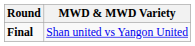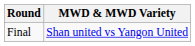(20, 32) bold -> (19, 32) normal
